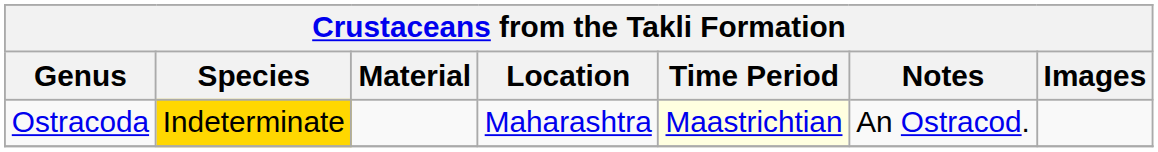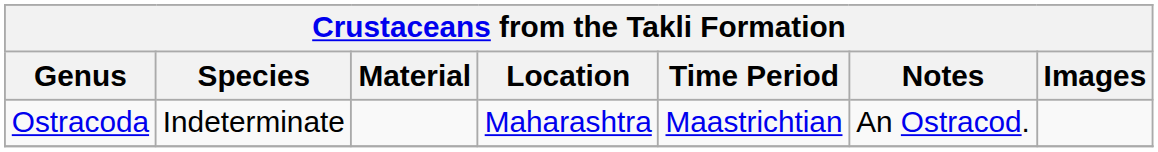(254, 122) gold background -> (254, 122) no background
(754, 122) lightyellow background -> (754, 122) no background
